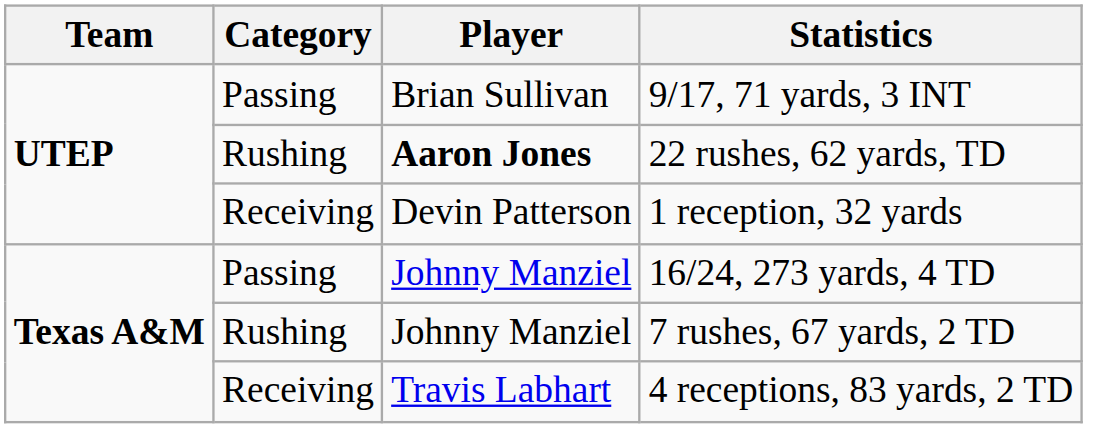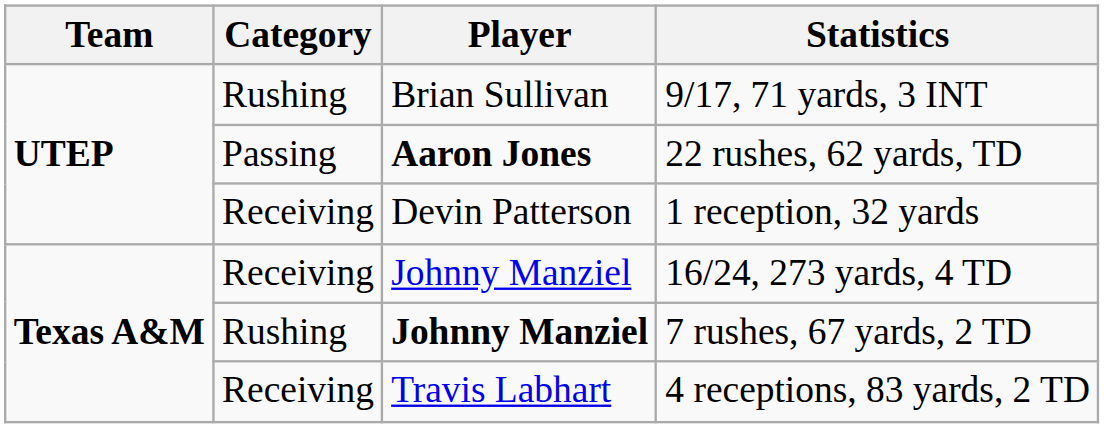(279, 94) Passing -> (285, 94) Rushing
(285, 153) Rushing -> (279, 153) Passing
(279, 272) Passing -> (298, 272) Receiving
(511, 331) normal -> (520, 331) bold
